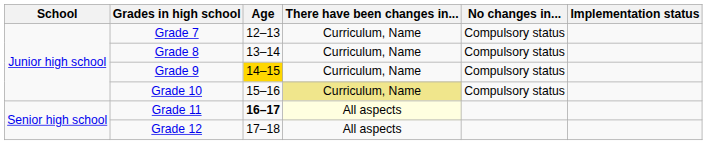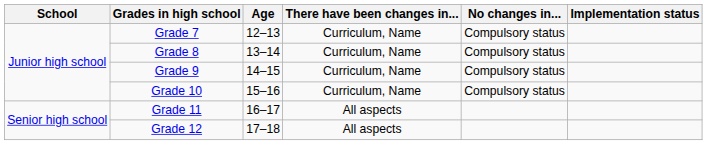(263, 71) gold background -> (263, 71) no background
(372, 91) khaki background -> (372, 91) no background
(263, 110) bold -> (263, 110) normal
(372, 110) lightyellow background -> (372, 110) no background
